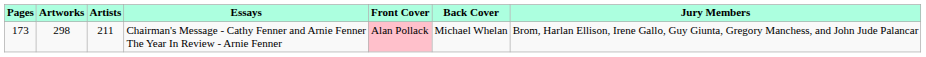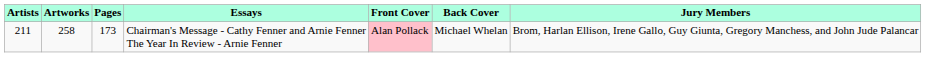columns swapped: (20, 13) <-> (105, 13)
(62, 30) 298 -> (67, 30) 258
